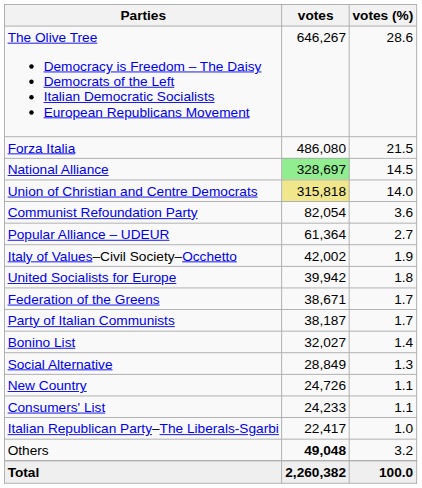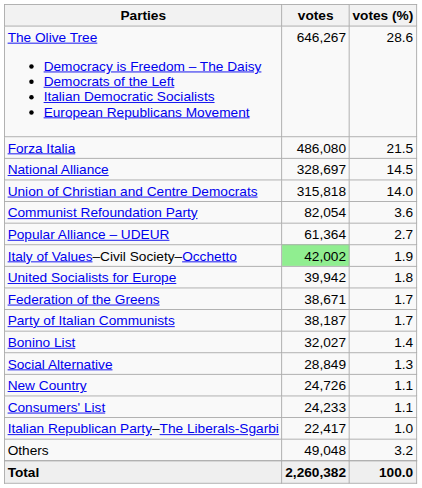(321, 169) lightgreen background -> (321, 169) no background
(321, 191) khaki background -> (321, 191) no background
(325, 256) no background -> (325, 256) lightgreen background
(325, 451) bold -> (325, 451) normal
